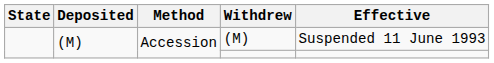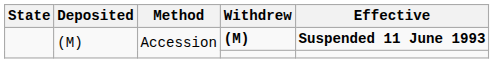(237, 39) normal -> (237, 39) bold
(392, 39) normal -> (392, 39) bold
